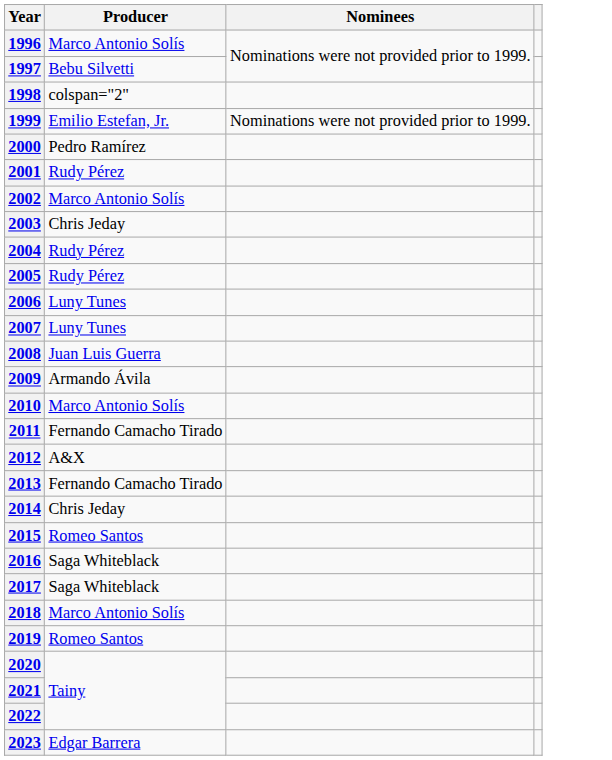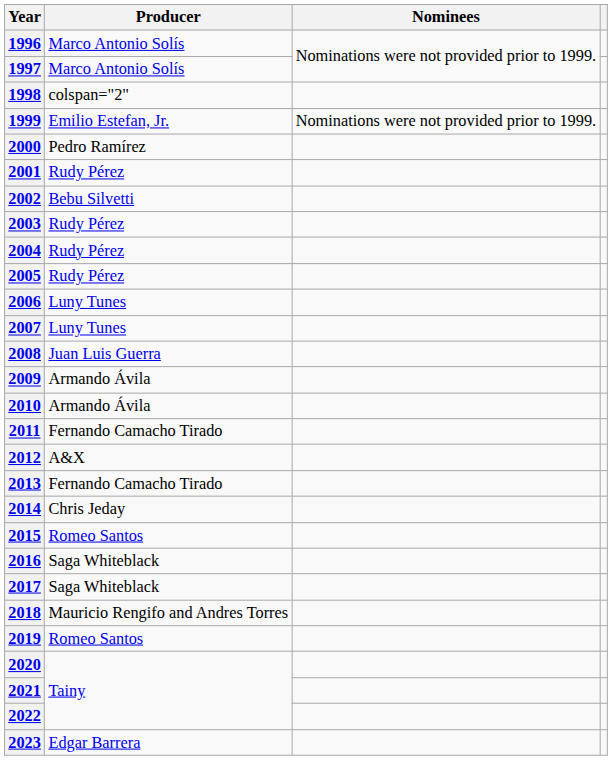(91, 69) Bebu Silvetti -> (116, 69) Marco Antonio Solís
(116, 198) Marco Antonio Solís -> (91, 198) Bebu Silvetti
(87, 224) Chris Jeday -> (86, 224) Rudy Pérez
(116, 405) Marco Antonio Solís -> (99, 405) Armando Ávila
(116, 612) Marco Antonio Solís -> (168, 612) Mauricio Rengifo and Andres Torres
